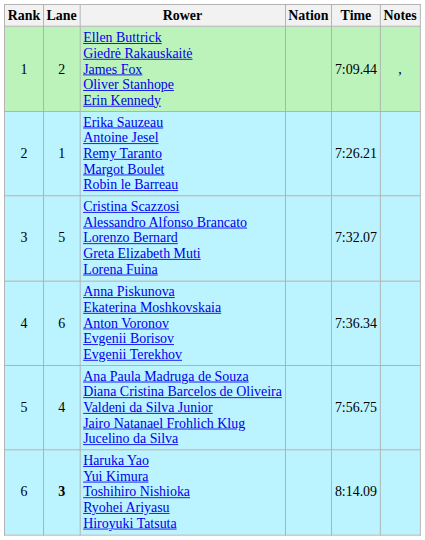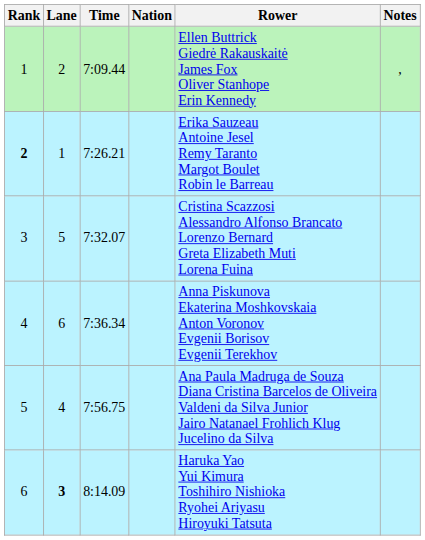columns swapped: (182, 15) <-> (356, 15)
(24, 153) normal -> (24, 153) bold
